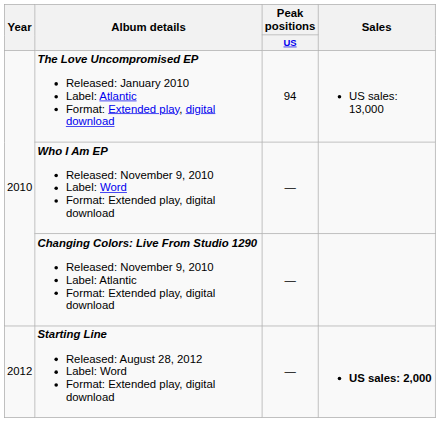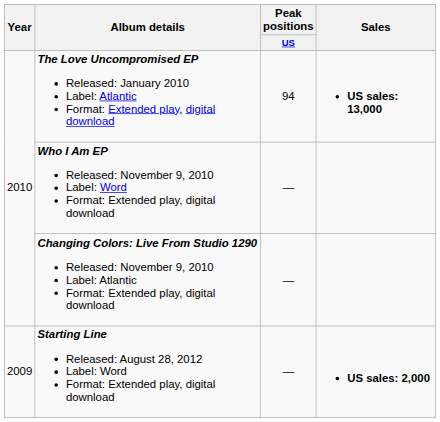(377, 103) normal -> (376, 103) bold
(20, 371) 2012 -> (20, 371) 2009
